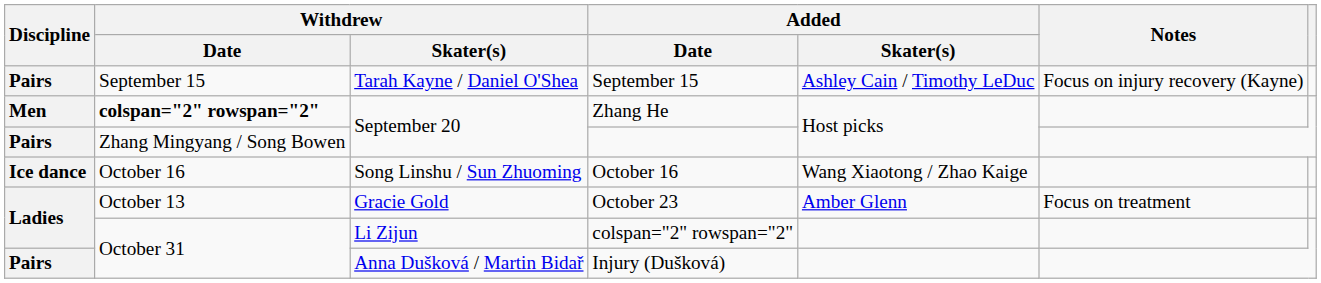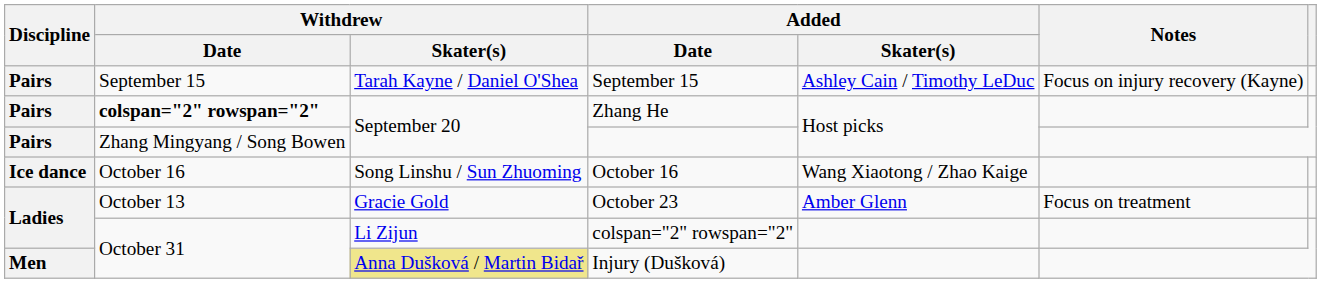(28, 111) Men -> (30, 111) Pairs
(30, 263) Pairs -> (28, 263) Men
(469, 263) no background -> (469, 263) khaki background
